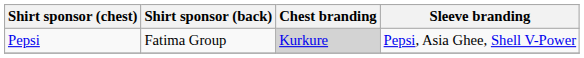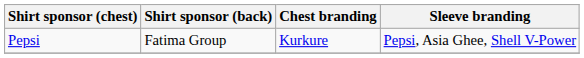(304, 40) lightgrey background -> (304, 40) no background
